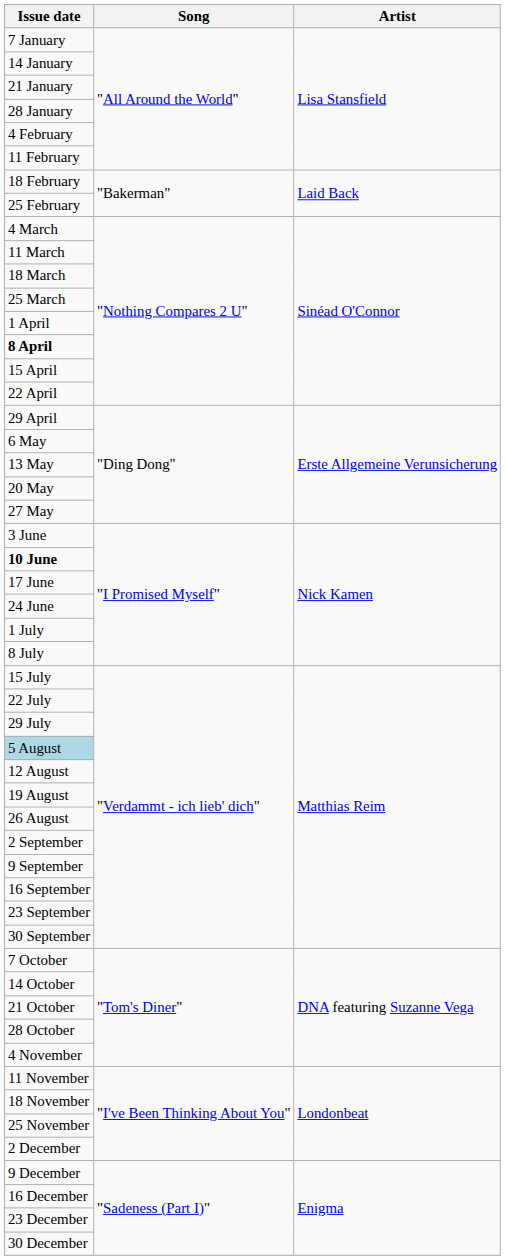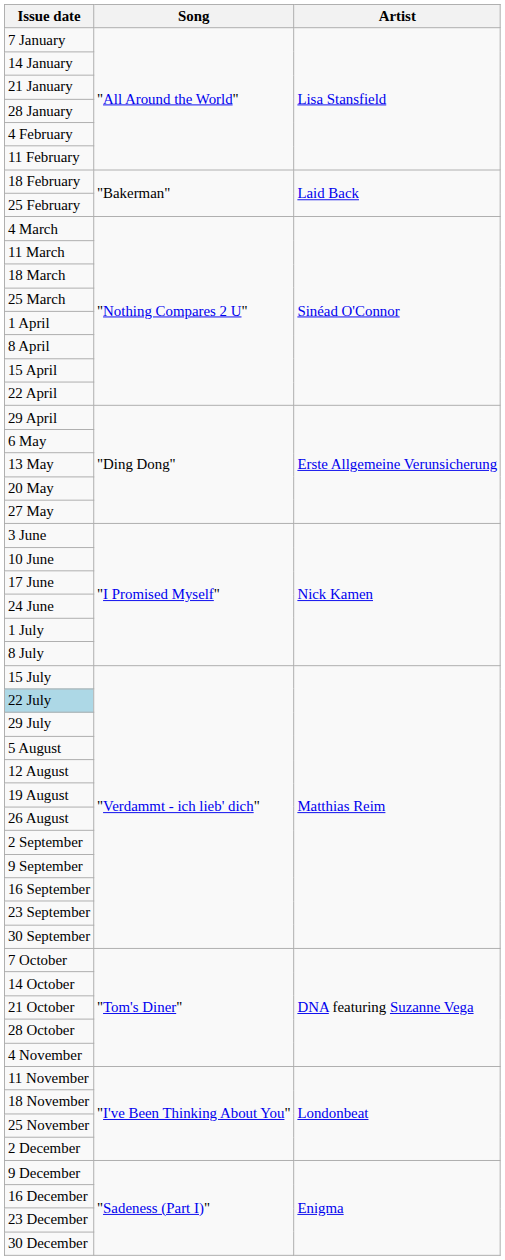(30, 346) bold -> (29, 346) normal
(32, 559) bold -> (31, 559) normal
(30, 700) no background -> (30, 700) lightblue background
(35, 747) lightblue background -> (35, 747) no background
